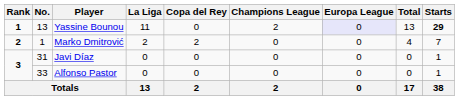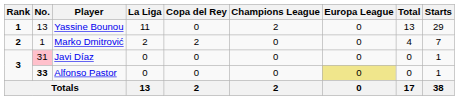(359, 27) lavender background -> (359, 27) no background
(438, 27) bold -> (438, 27) normal
(42, 57) no background -> (42, 57) pink background
(42, 73) normal -> (42, 73) bold
(359, 73) no background -> (359, 73) khaki background
